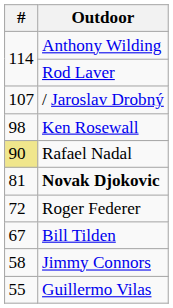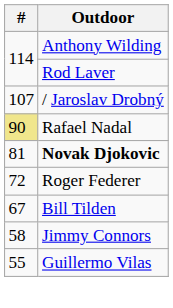- row: (90, 126)
